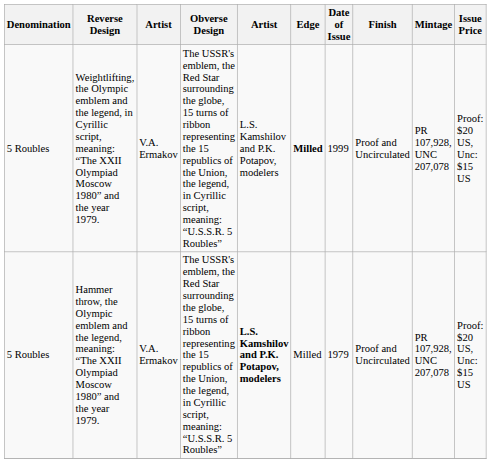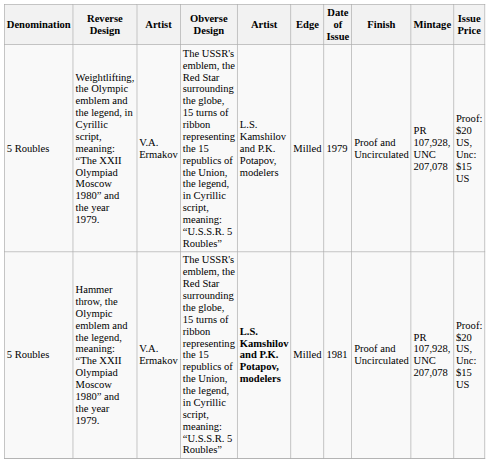(308, 148) bold -> (307, 148) normal
(338, 148) 1999 -> (337, 148) 1979
(338, 355) 1979 -> (337, 355) 1981
